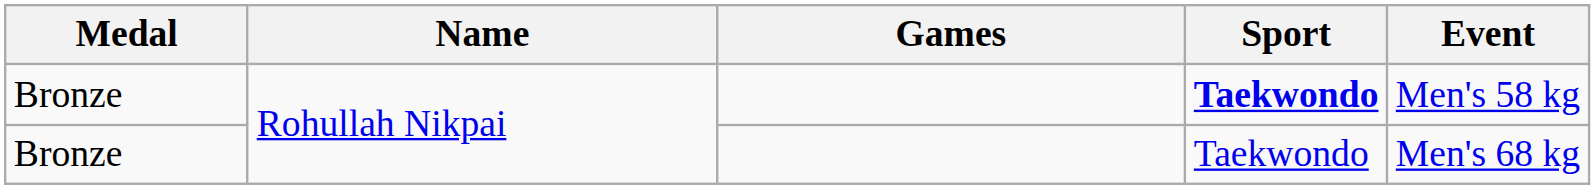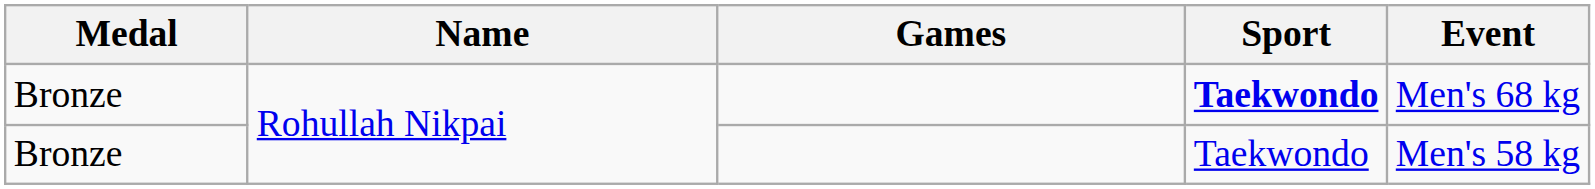(1488, 93) Men's 58 kg -> (1488, 93) Men's 68 kg
(1488, 153) Men's 68 kg -> (1488, 153) Men's 58 kg
